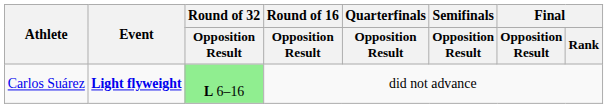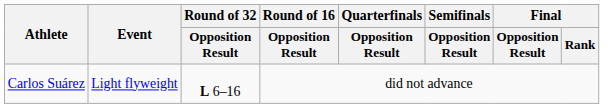(136, 84) bold -> (134, 84) normal
(224, 92) lightgreen background -> (220, 92) no background
